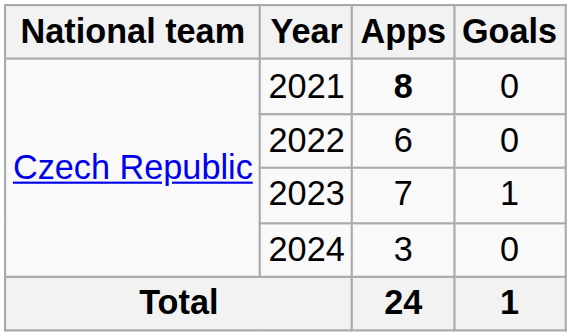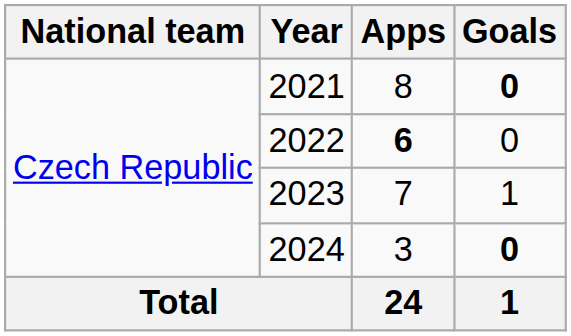(403, 85) bold -> (403, 85) normal
(509, 85) normal -> (509, 85) bold
(403, 140) normal -> (403, 140) bold
(509, 248) normal -> (509, 248) bold
